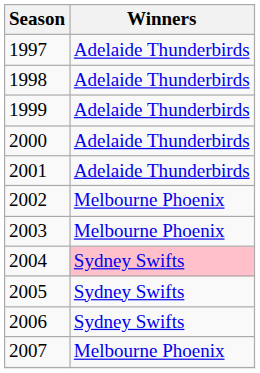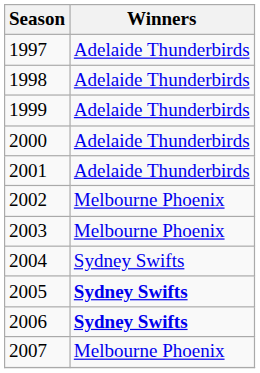(129, 261) pink background -> (129, 261) no background
(129, 291) normal -> (131, 291) bold
(129, 321) normal -> (131, 321) bold
